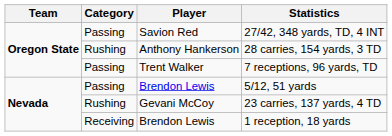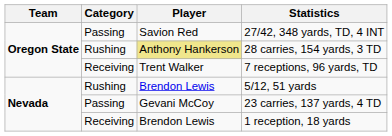(189, 49) no background -> (189, 49) khaki background
(104, 67) Passing -> (109, 67) Receiving
(104, 85) Passing -> (105, 85) Rushing
(105, 103) Rushing -> (104, 103) Passing
